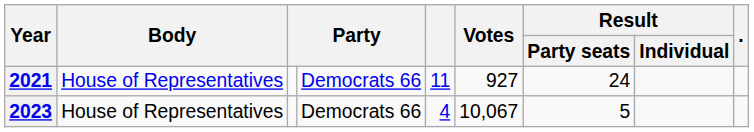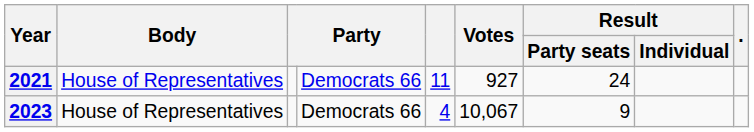(625, 112) 5 -> (625, 112) 9
